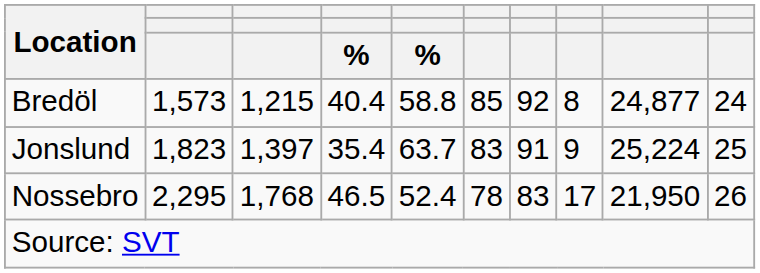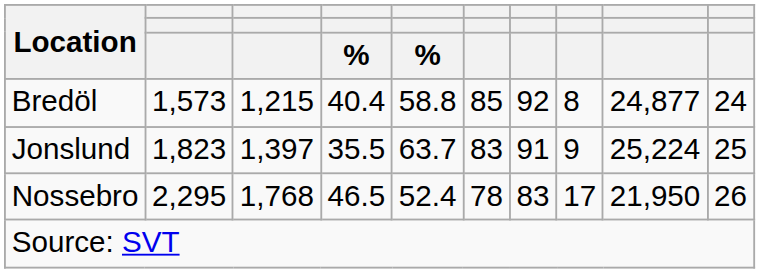(356, 149) 35.4 -> (356, 149) 35.5
